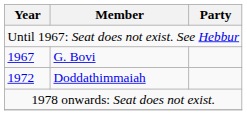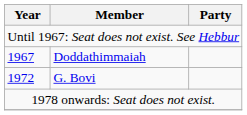(75, 57) G. Bovi -> (100, 57) Doddathimmaiah
(100, 78) Doddathimmaiah -> (75, 78) G. Bovi
